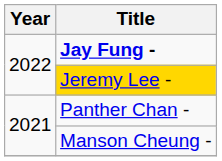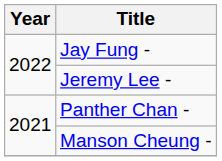(108, 49) bold -> (105, 49) normal
(116, 79) gold background -> (116, 79) no background
